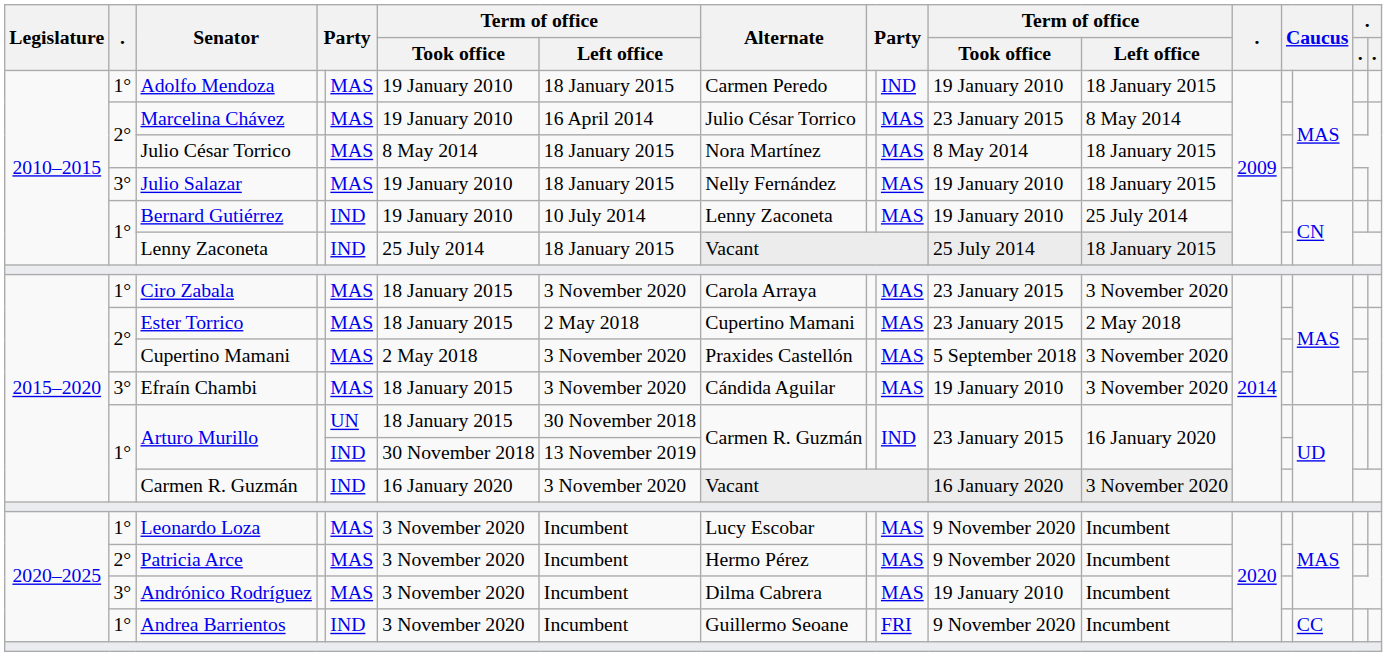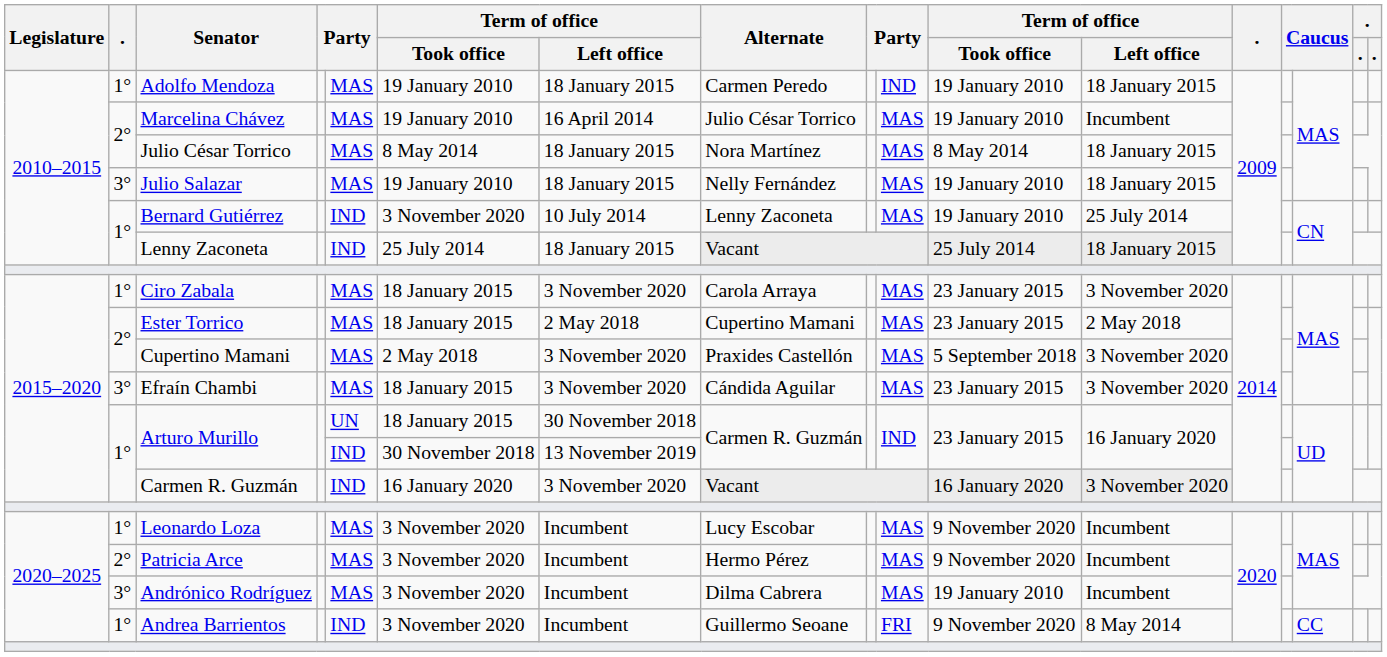(998, 118) 23 January 2015 -> (998, 118) 19 January 2010
(1133, 118) 8 May 2014 -> (1128, 118) Incumbent
(448, 216) 19 January 2010 -> (454, 216) 3 November 2020
(998, 388) 19 January 2010 -> (998, 388) 23 January 2015
(1128, 625) Incumbent -> (1133, 625) 8 May 2014
